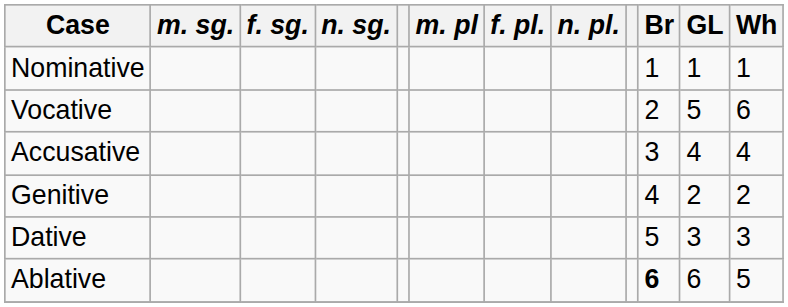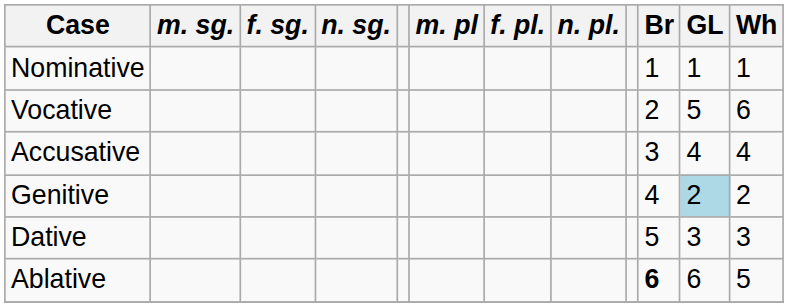(694, 195) no background -> (694, 195) lightblue background
